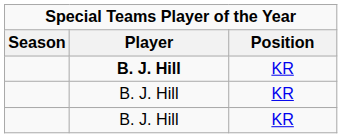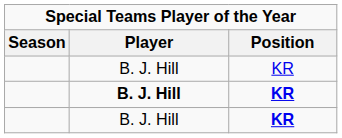(149, 68) bold -> (149, 68) normal
(149, 94) normal -> (149, 94) bold
(283, 94) normal -> (283, 94) bold
(283, 119) normal -> (283, 119) bold
